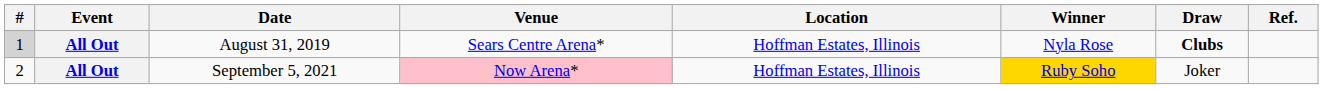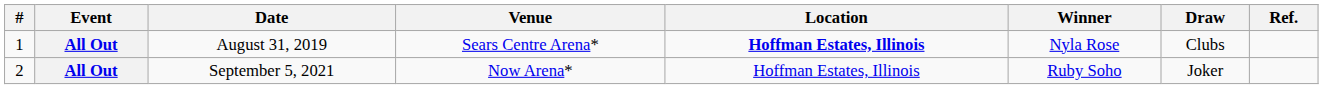(20, 44) lightgrey background -> (19, 44) no background
(837, 44) normal -> (836, 44) bold
(1202, 44) bold -> (1205, 44) normal
(536, 70) pink background -> (530, 70) no background
(1078, 70) gold background -> (1084, 70) no background
